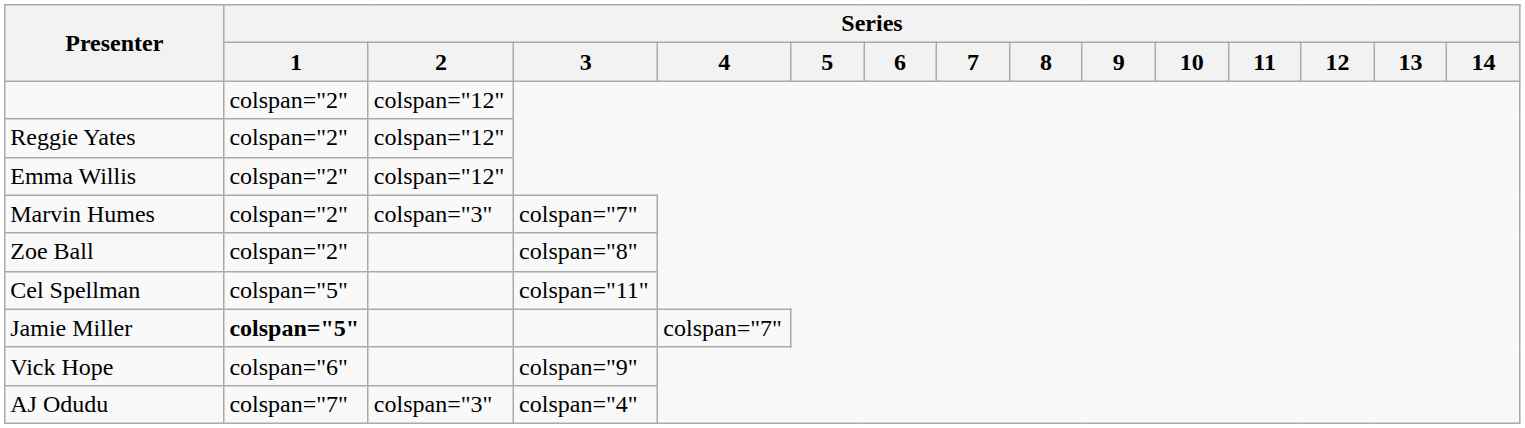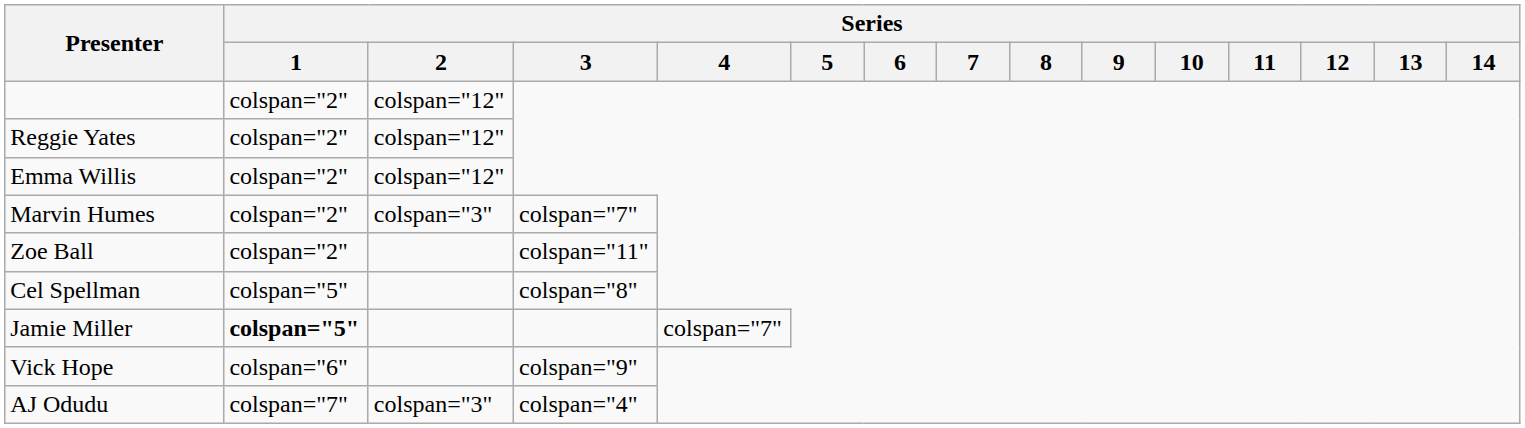(578, 251) colspan="8" -> (584, 251) colspan="11"
(584, 289) colspan="11" -> (578, 289) colspan="8"
